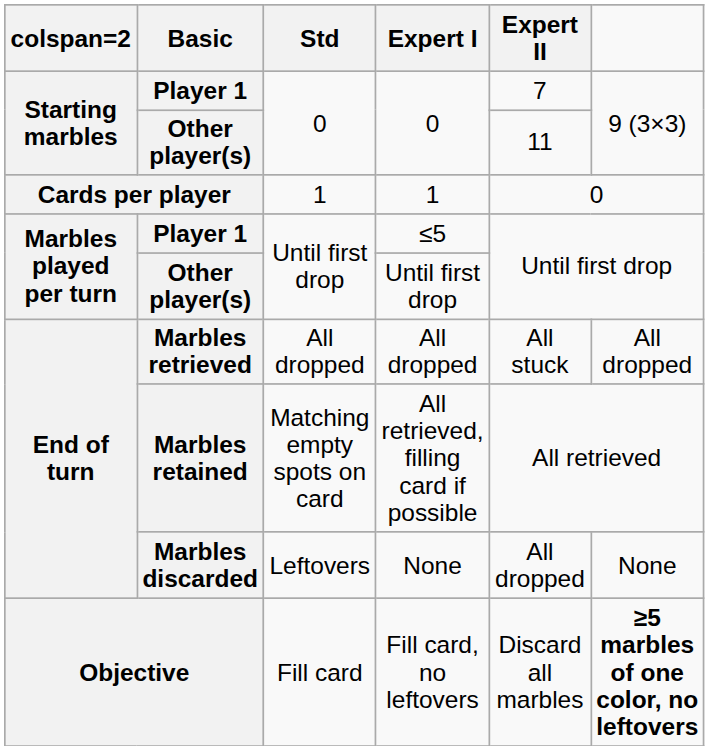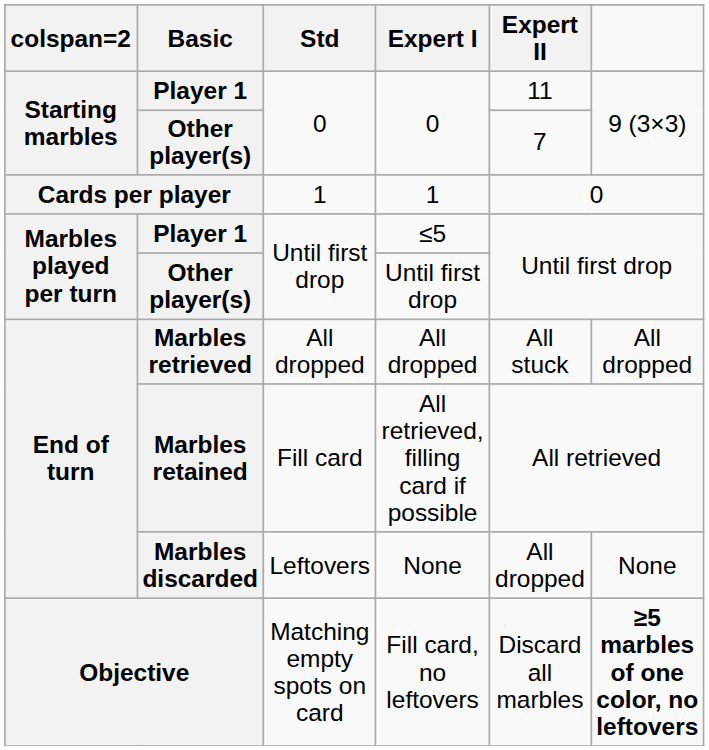(540, 90) 7 -> (540, 90) 11
(540, 143) 11 -> (540, 143) 7
(320, 459) Matching empty spots on card -> (320, 459) Fill card
(320, 672) Fill card -> (320, 672) Matching empty spots on card
